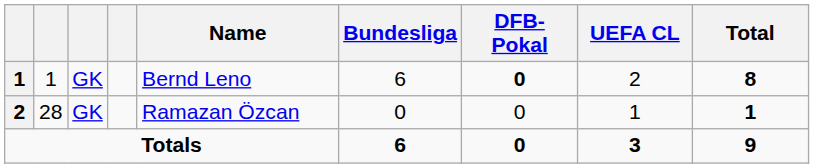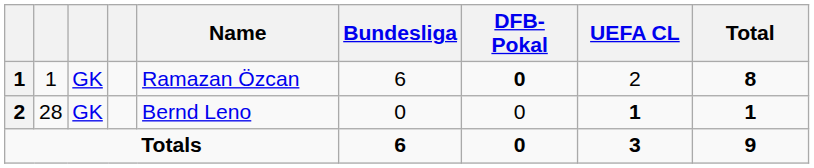(197, 78) Bernd Leno -> (221, 78) Ramazan Özcan
(221, 111) Ramazan Özcan -> (197, 111) Bernd Leno
(635, 111) normal -> (635, 111) bold
